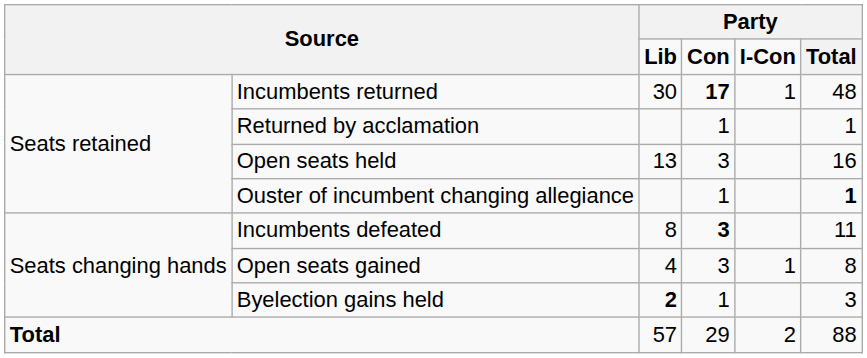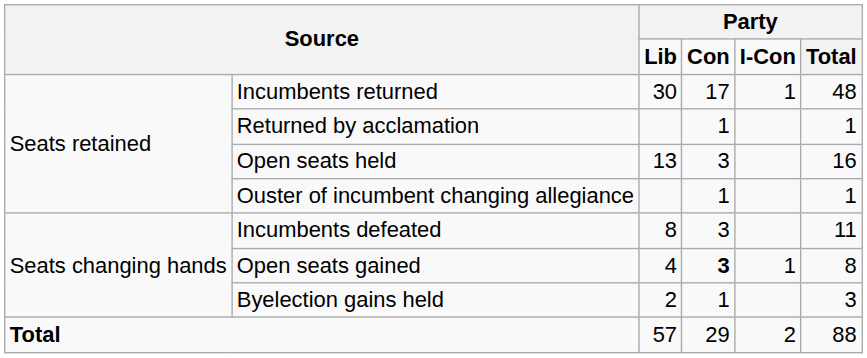(718, 91) bold -> (718, 91) normal
(851, 195) bold -> (851, 195) normal
(724, 230) bold -> (724, 230) normal
(724, 265) normal -> (724, 265) bold
(671, 299) bold -> (671, 299) normal
